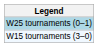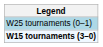(49, 36) normal -> (51, 36) bold
